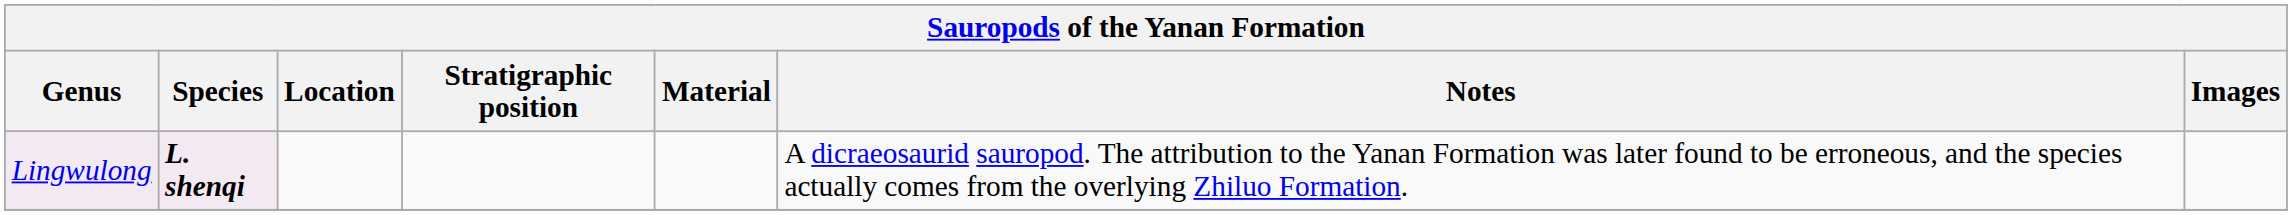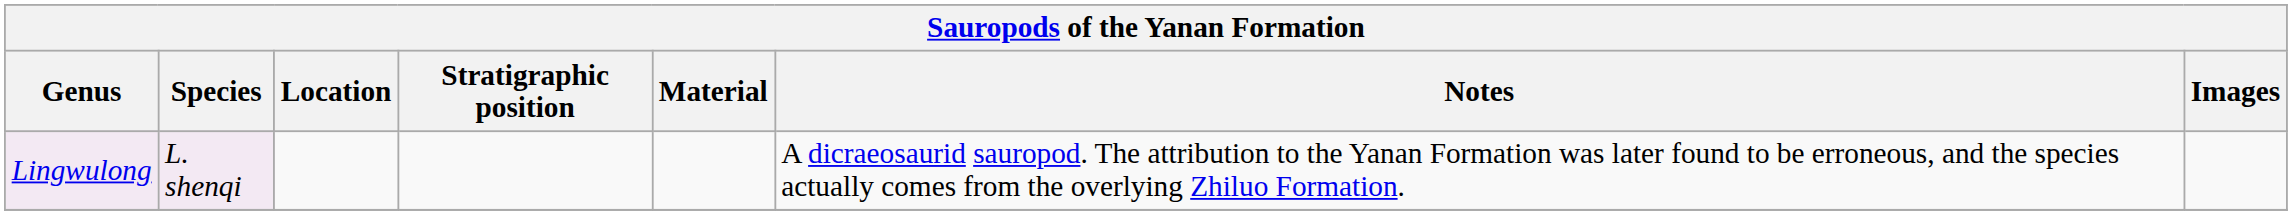(205, 170) bold -> (203, 170) normal
